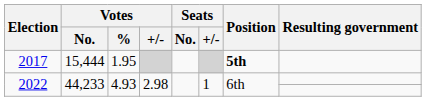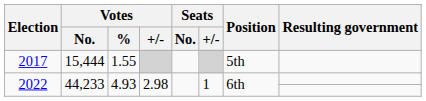(124, 61) 1.95 -> (124, 61) 1.55
(236, 61) bold -> (235, 61) normal
